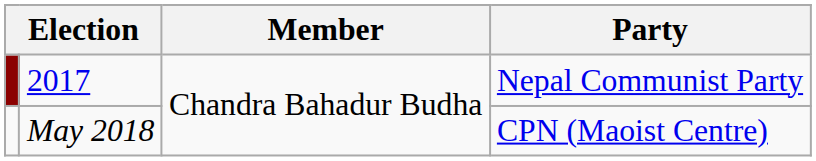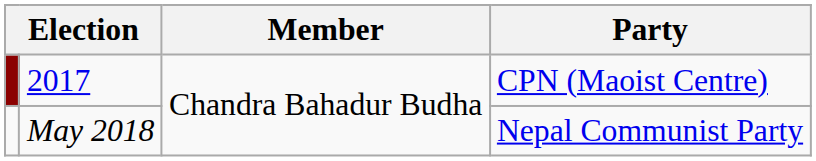(650, 79) Nepal Communist Party -> (632, 79) CPN (Maoist Centre)
(632, 130) CPN (Maoist Centre) -> (650, 130) Nepal Communist Party
